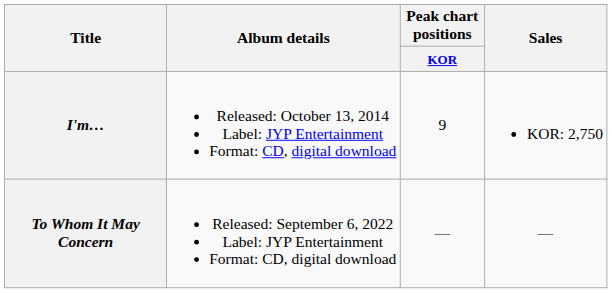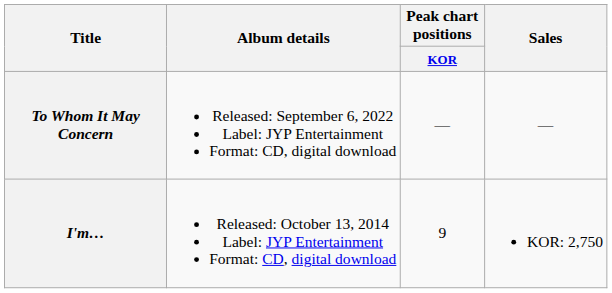rows swapped: (86, 125) <-> (86, 233)
